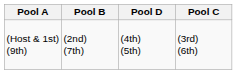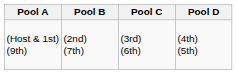columns swapped: (204, 12) <-> (147, 12)
